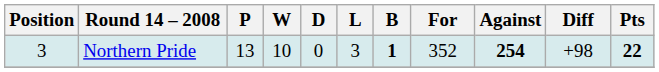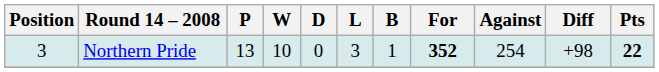(392, 50) bold -> (392, 50) normal
(443, 50) normal -> (443, 50) bold
(510, 50) bold -> (510, 50) normal
